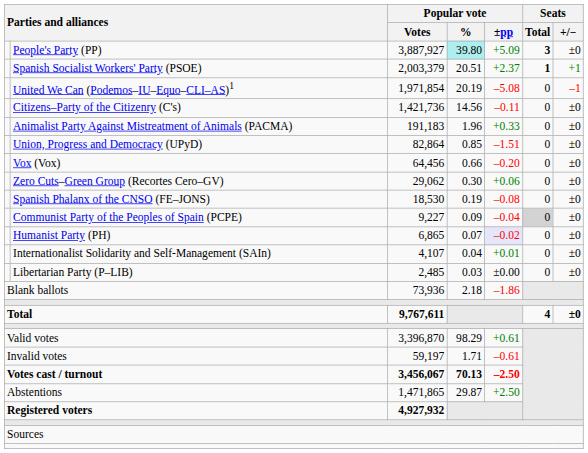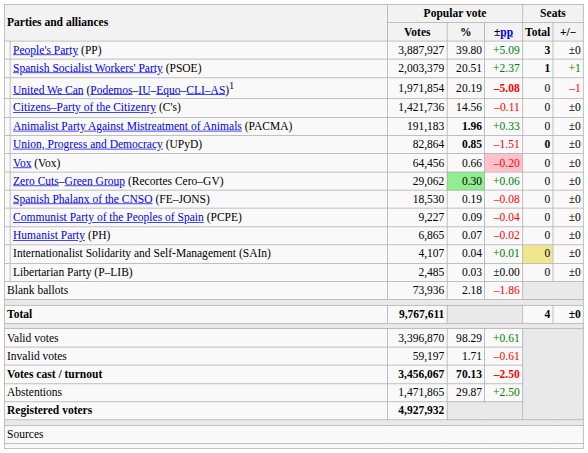(469, 50) paleturquoise background -> (469, 50) no background
(507, 88) normal -> (507, 88) bold
(472, 126) normal -> (472, 126) bold
(472, 144) normal -> (472, 144) bold
(547, 144) normal -> (547, 144) bold
(507, 162) no background -> (507, 162) pink background
(472, 181) no background -> (472, 181) lightgreen background
(547, 217) lightgrey background -> (547, 217) no background
(507, 235) lavender background -> (507, 235) no background
(547, 254) no background -> (547, 254) khaki background
